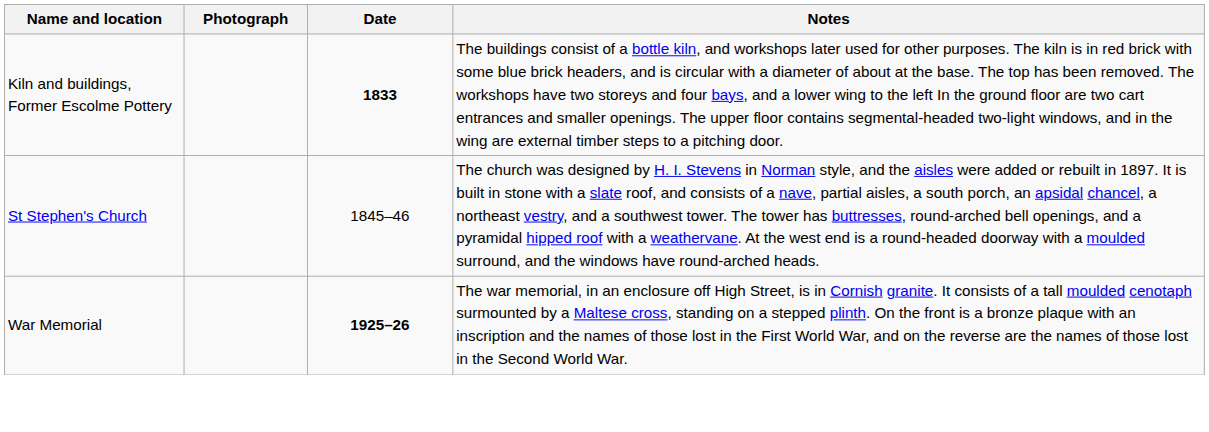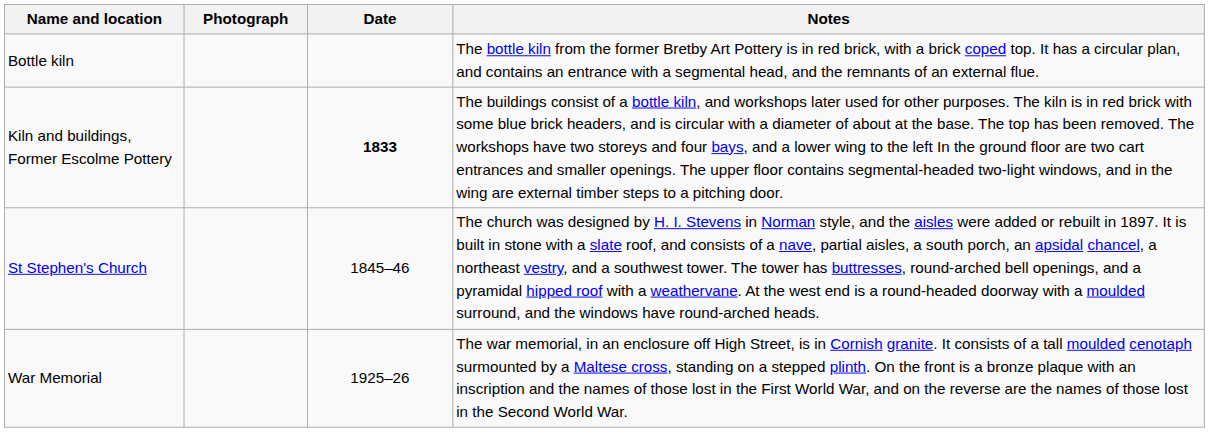+ row: (41, 60)
(380, 325) bold -> (380, 378) normal
